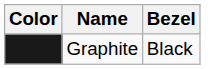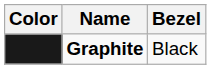(102, 49) normal -> (105, 49) bold
